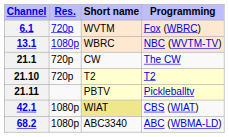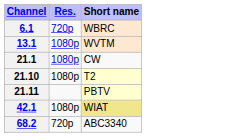- column: (183, 12)
(99, 28) WVTM -> (99, 28) WBRC
(99, 44) WBRC -> (99, 44) WVTM
(62, 60) 720p -> (65, 60) 1080p
(62, 76) 720p -> (65, 76) 1080p
(65, 124) 1080p -> (62, 124) 720p
